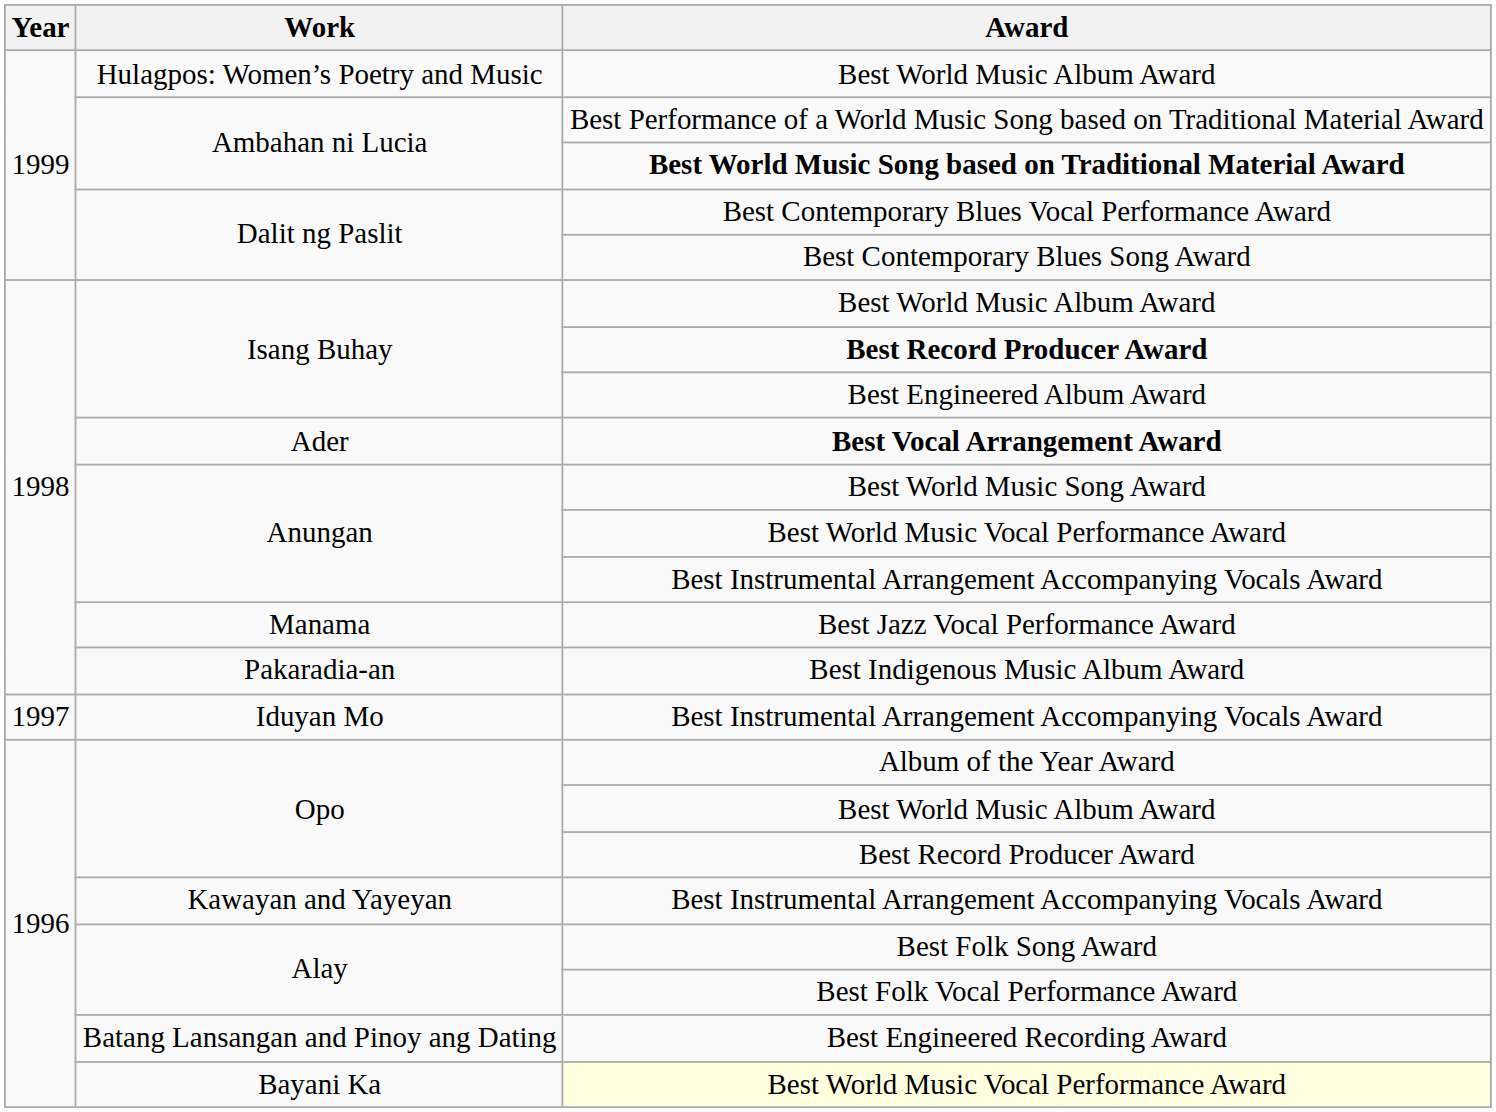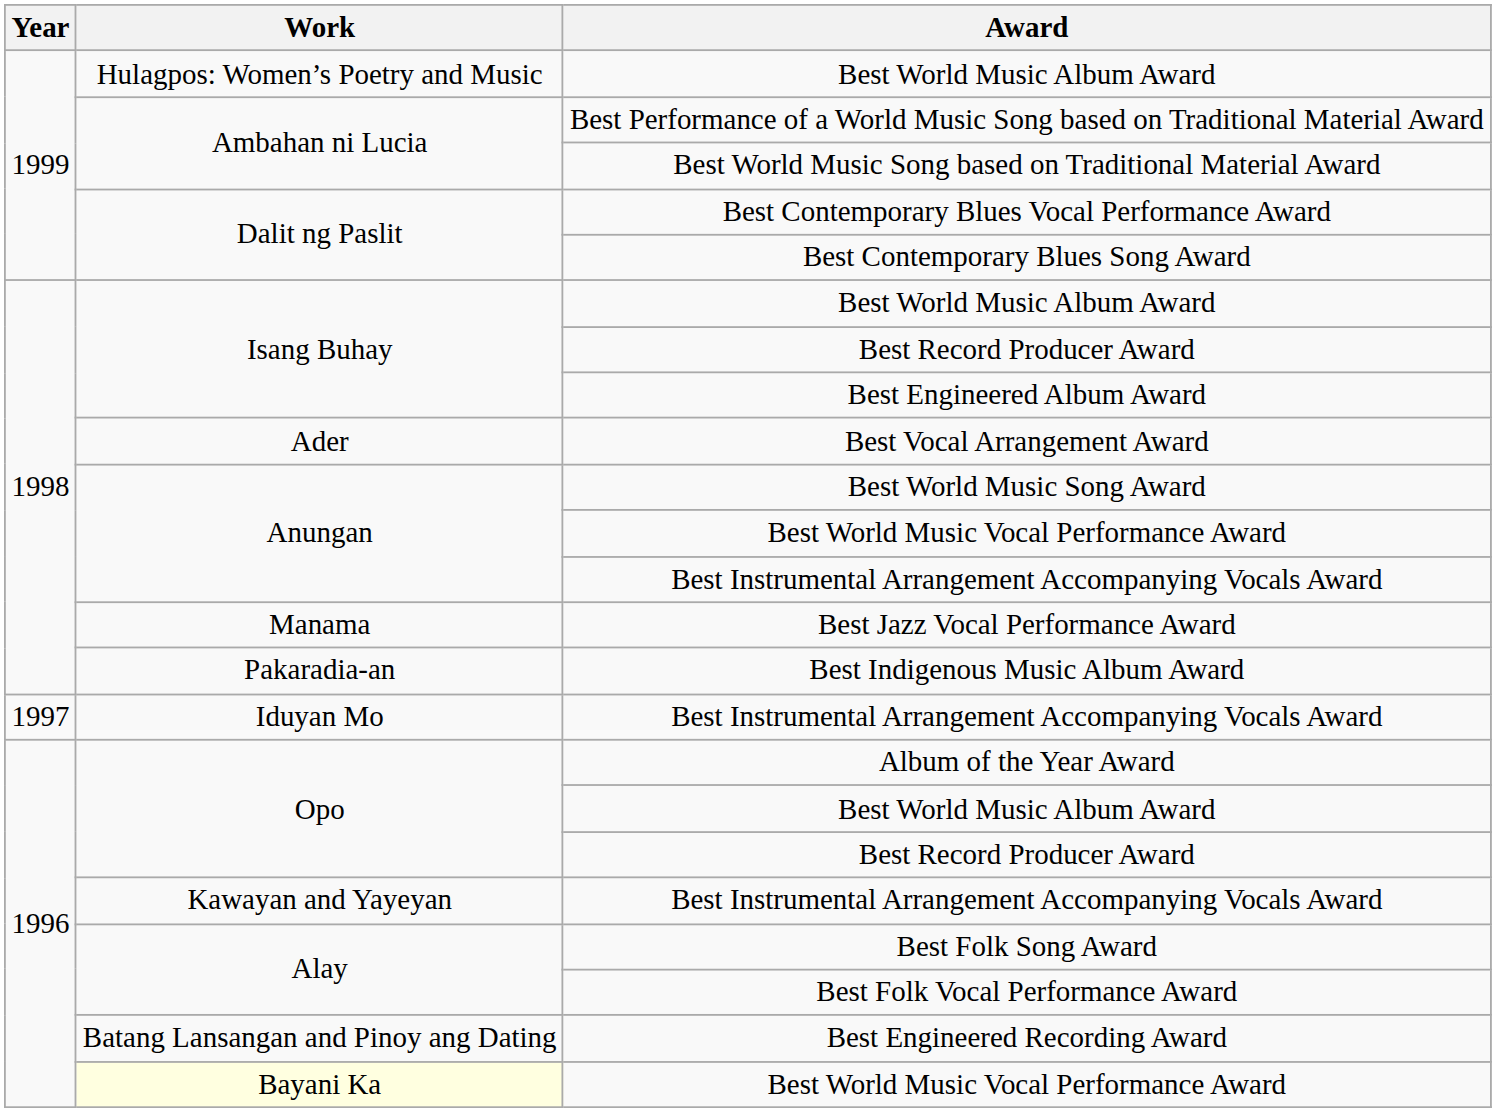(1027, 165) bold -> (1027, 165) normal
(1027, 348) bold -> (1027, 348) normal
(1027, 440) bold -> (1027, 440) normal
(320, 1083) no background -> (320, 1083) lightyellow background
(1027, 1083) lightyellow background -> (1027, 1083) no background
